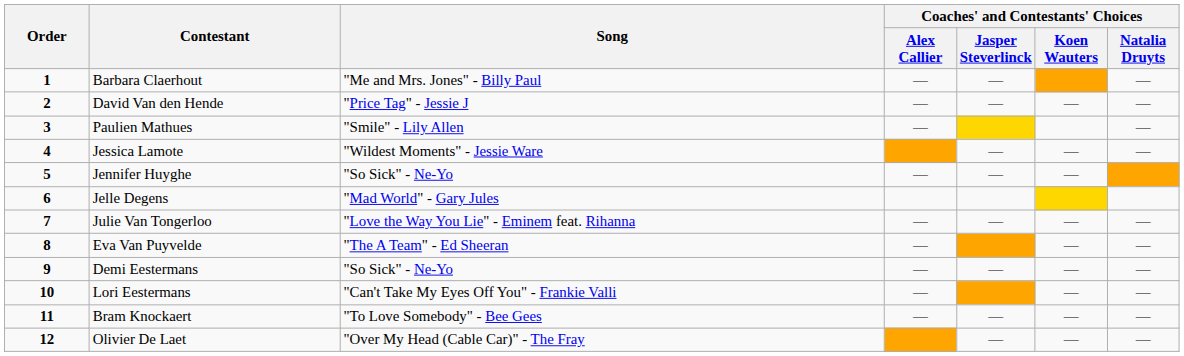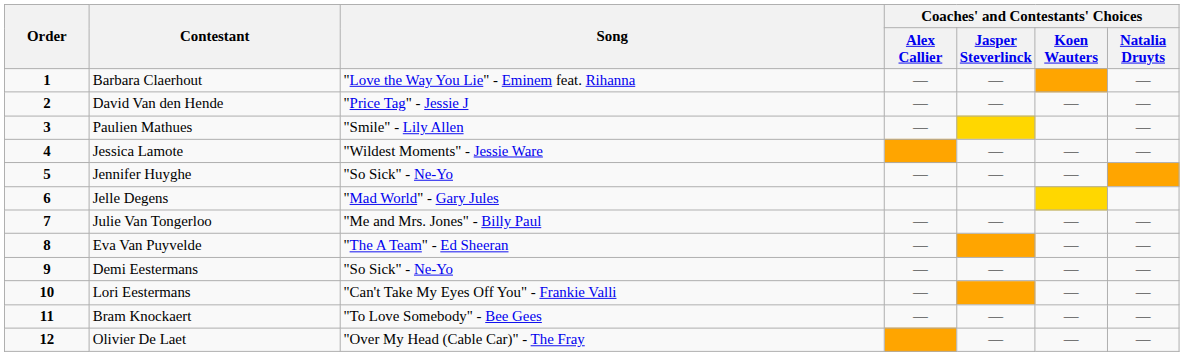(442, 80) "Me and Mrs. Jones" - Billy Paul -> (489, 80) "Love the Way You Lie" - Eminem feat. Rihanna
(489, 221) "Love the Way You Lie" - Eminem feat. Rihanna -> (442, 221) "Me and Mrs. Jones" - Billy Paul
